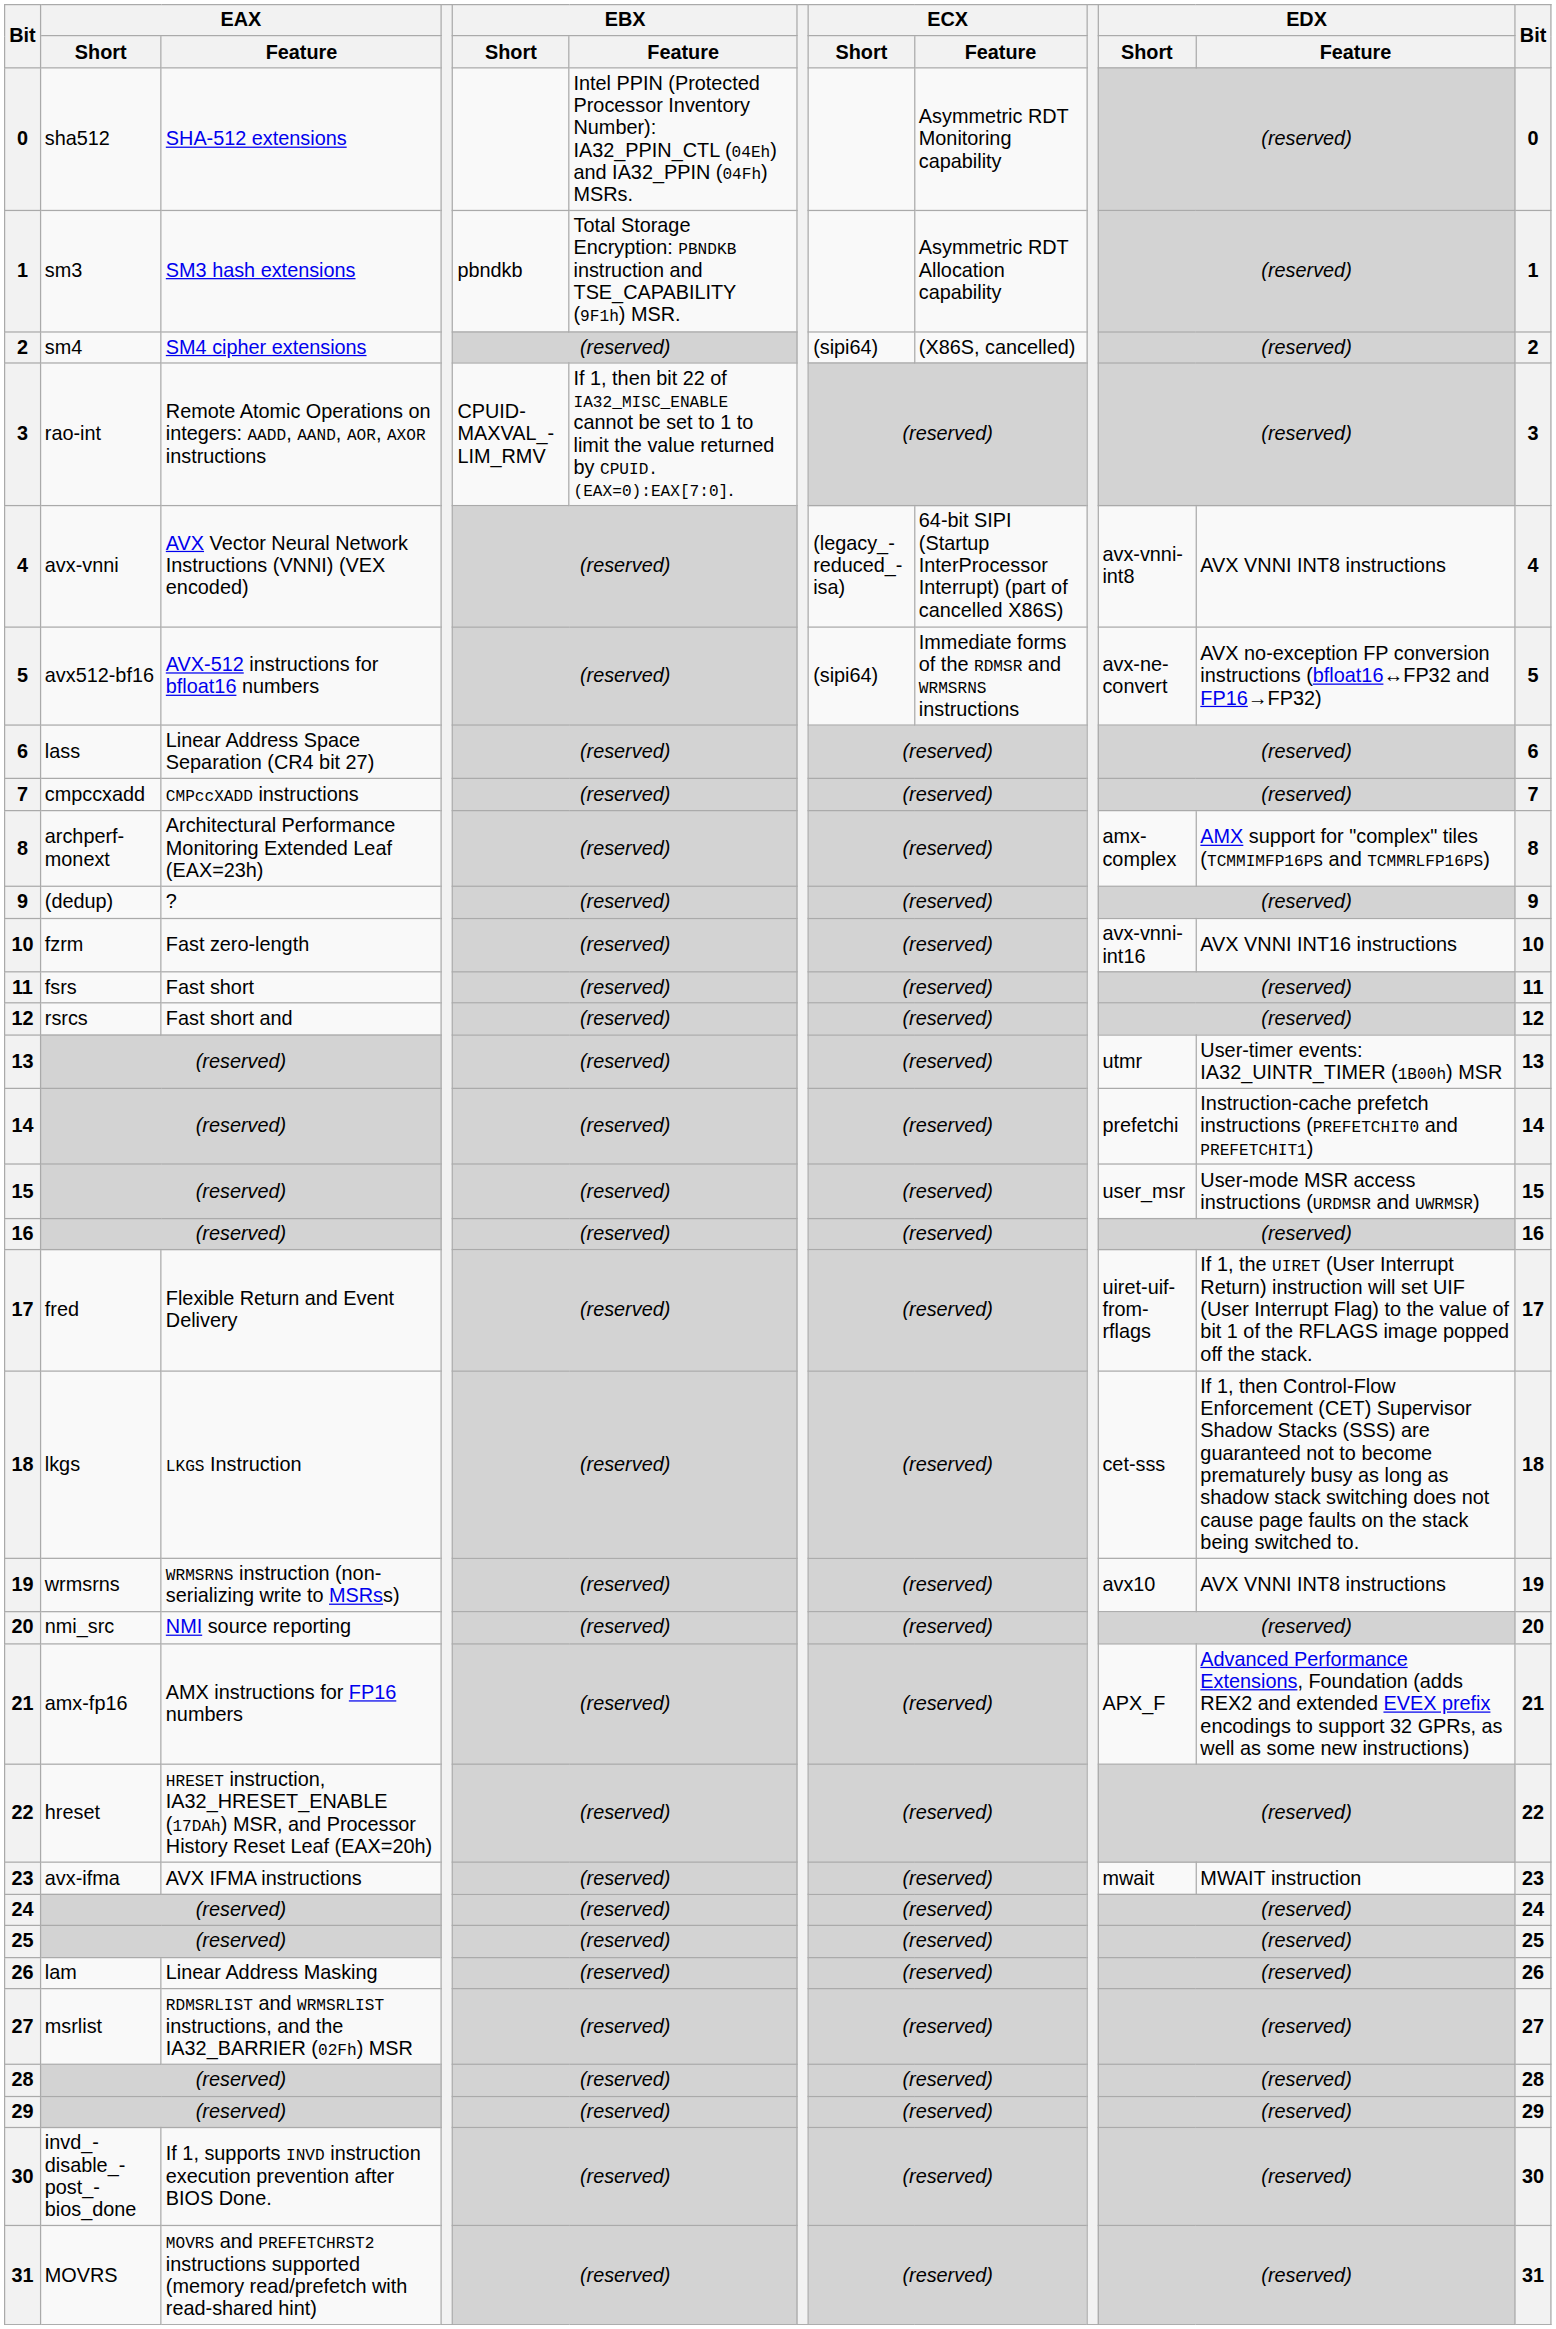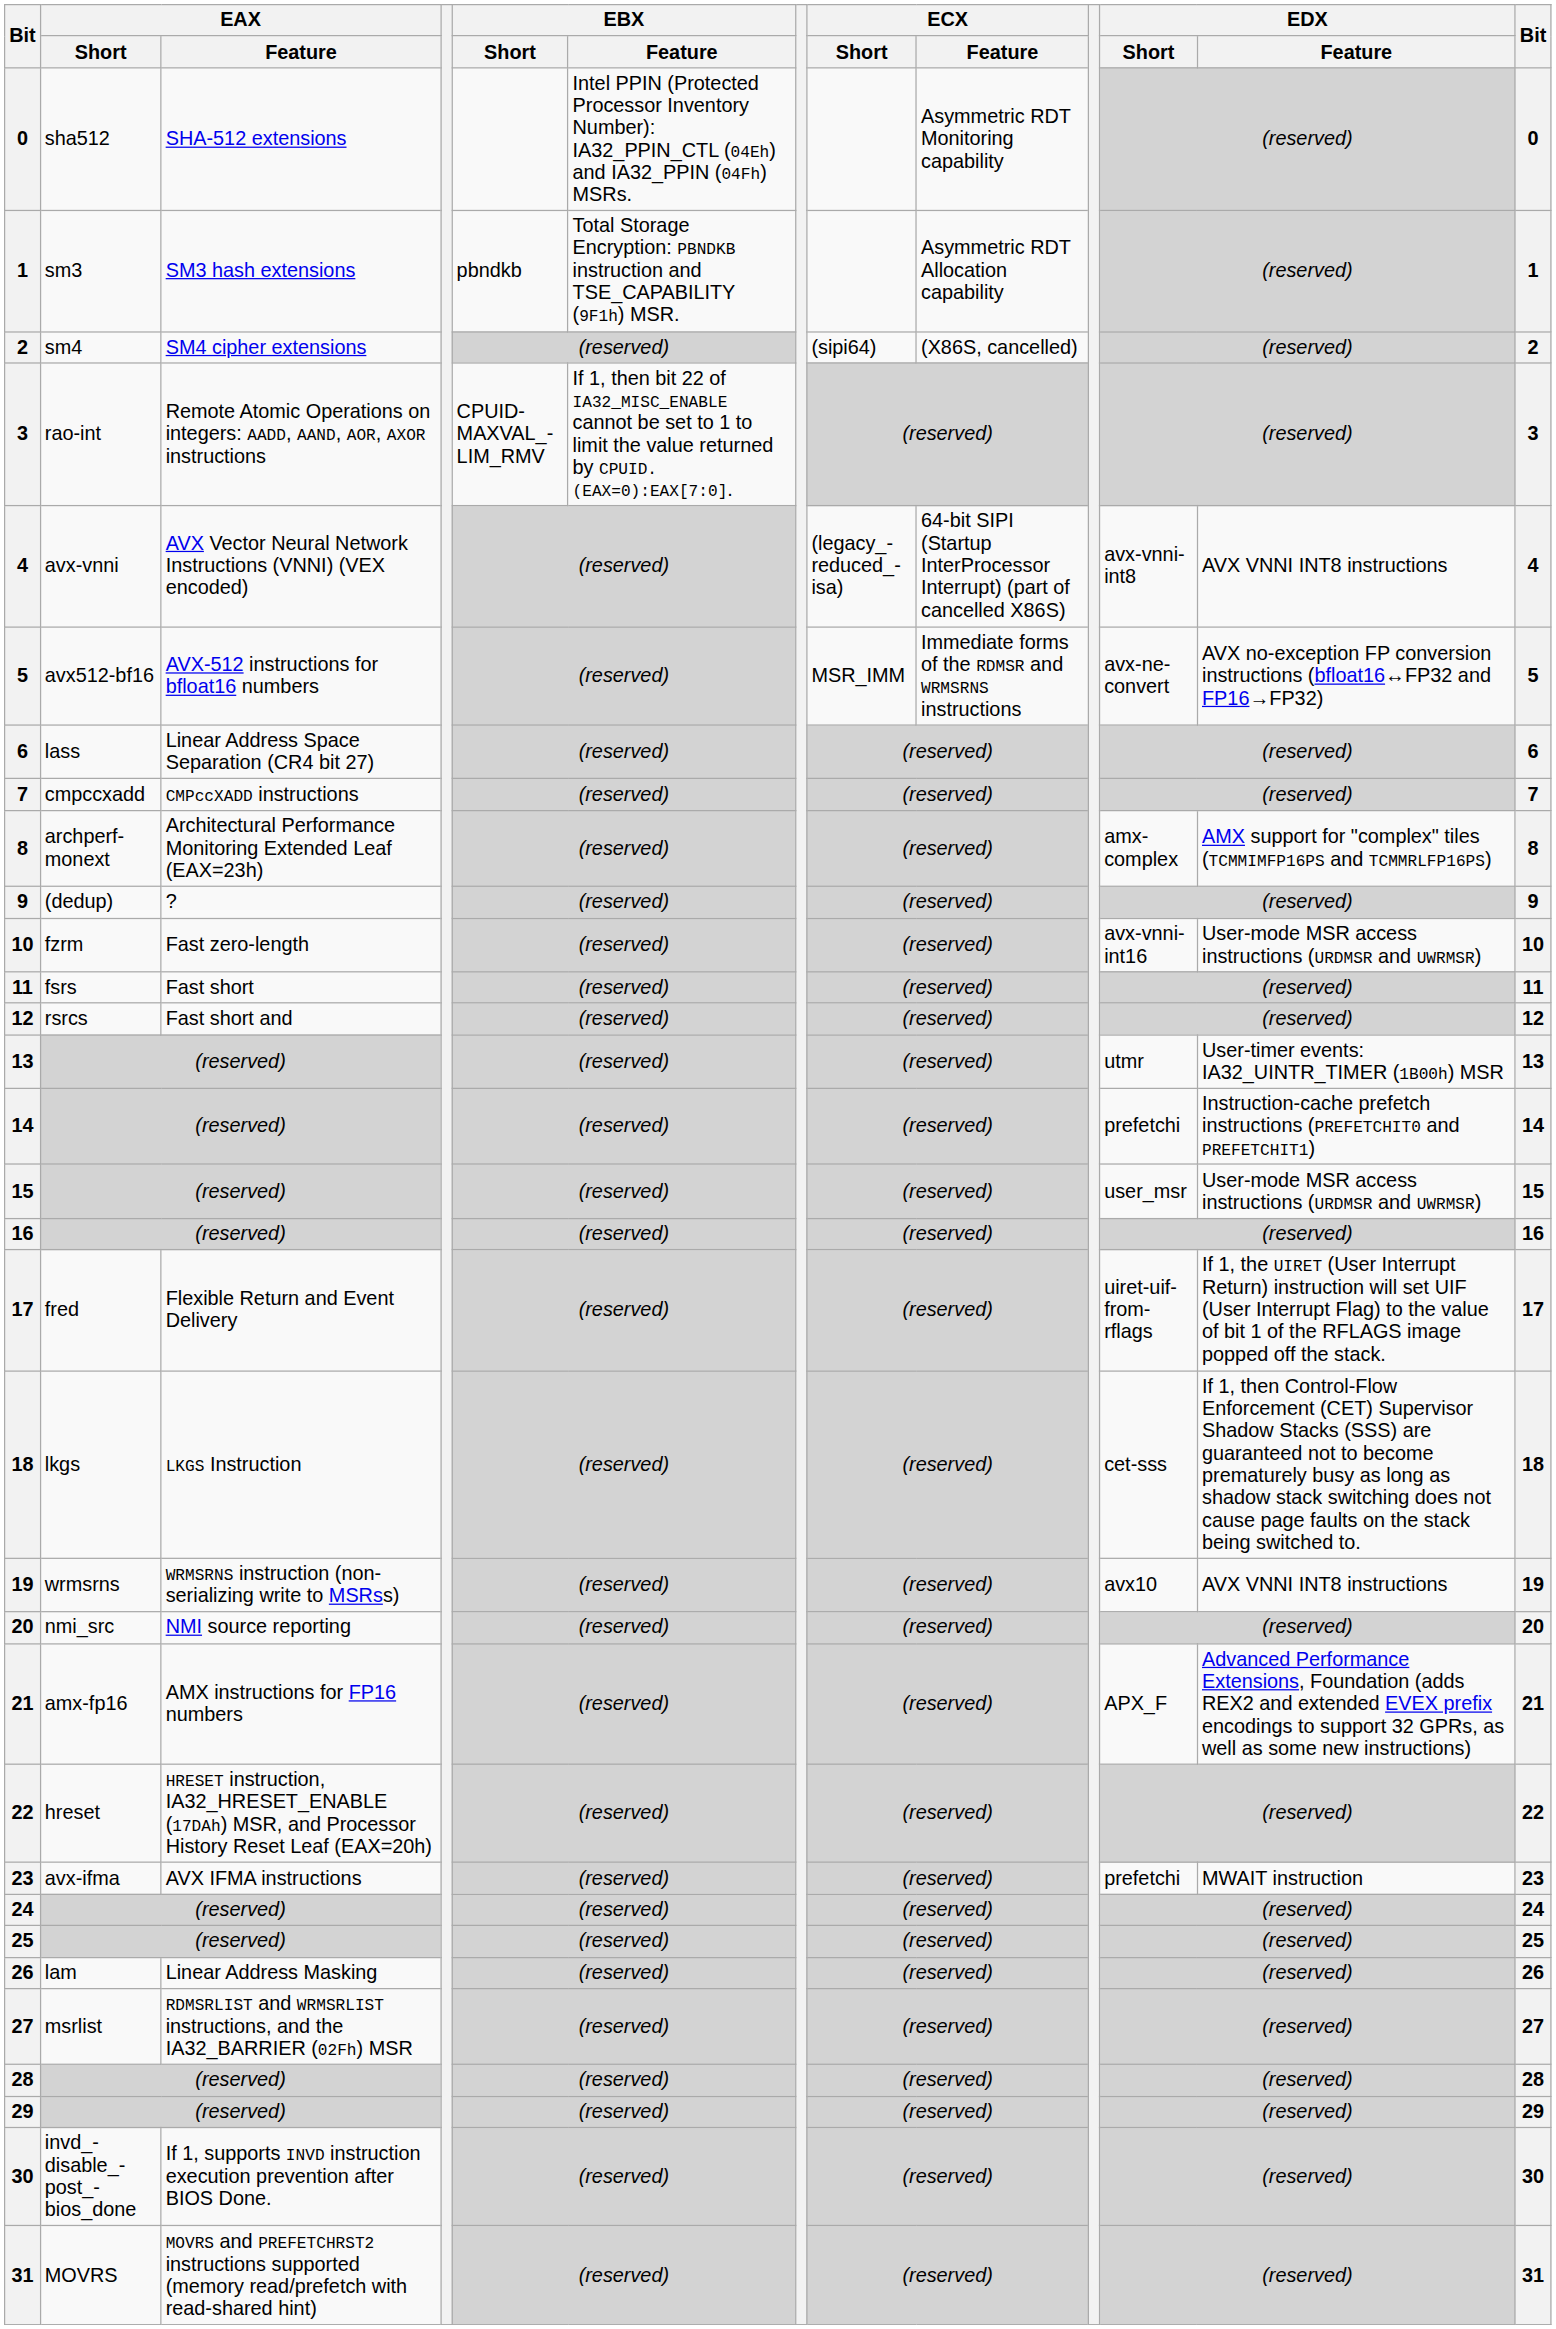(846, 675) (sipi64) -> (858, 675) MSR_IMM
(1329, 944) AVX VNNI INT16 instructions -> (1342, 945) User-mode MSR access instructions (URDMSR and UWRMSR)
(1128, 1878) mwait -> (1142, 1878) prefetchi
